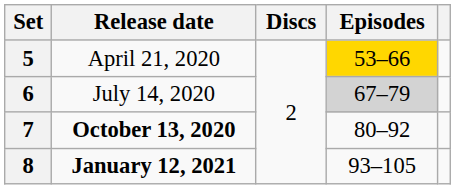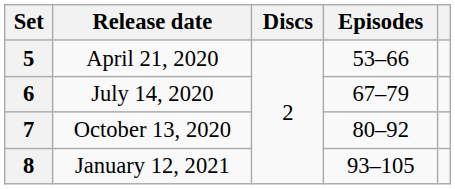(382, 58) gold background -> (381, 58) no background
(382, 93) lightgrey background -> (381, 93) no background
(154, 129) bold -> (152, 129) normal
(154, 165) bold -> (152, 165) normal
